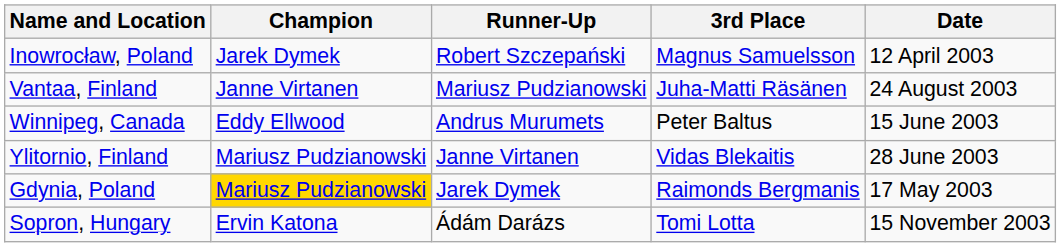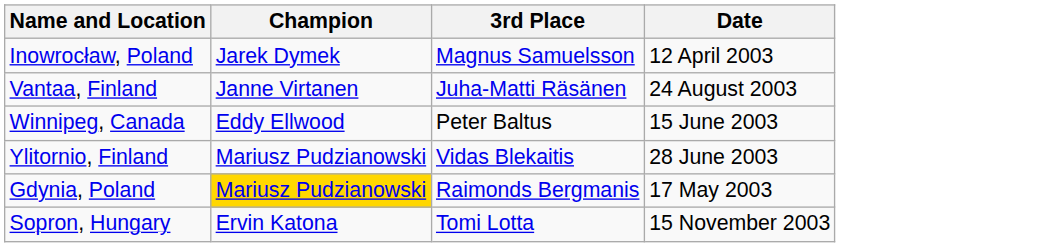- column: (541, 21)
